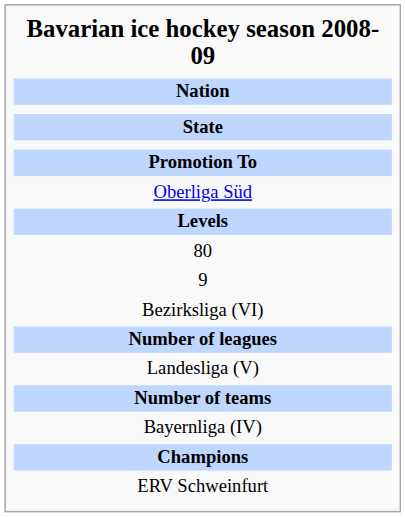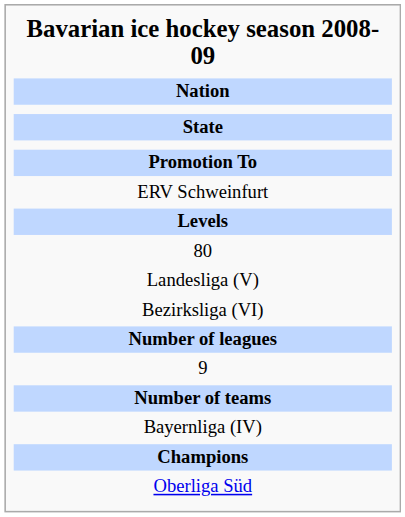(203, 192) Oberliga Süd -> (203, 192) ERV Schweinfurt
(203, 280) 9 -> (203, 280) Landesliga (V)
(203, 369) Landesliga (V) -> (203, 369) 9
(203, 486) ERV Schweinfurt -> (203, 486) Oberliga Süd
